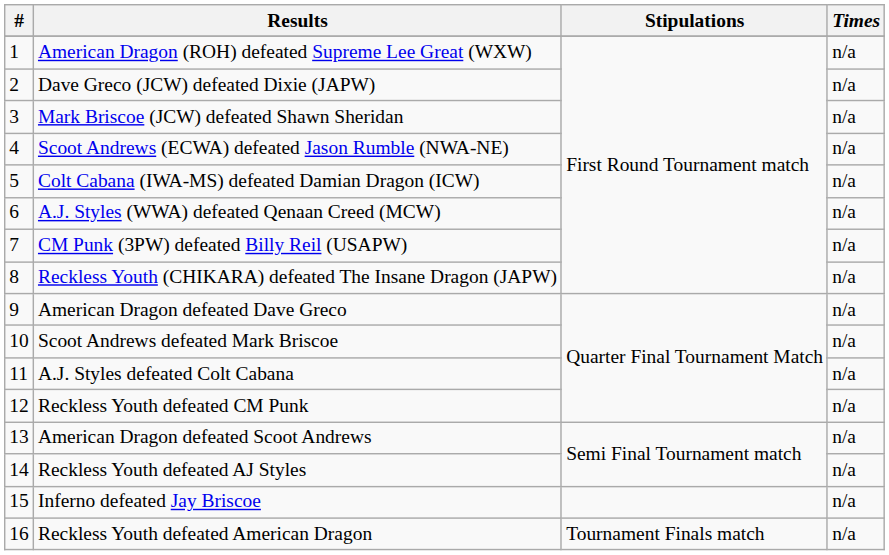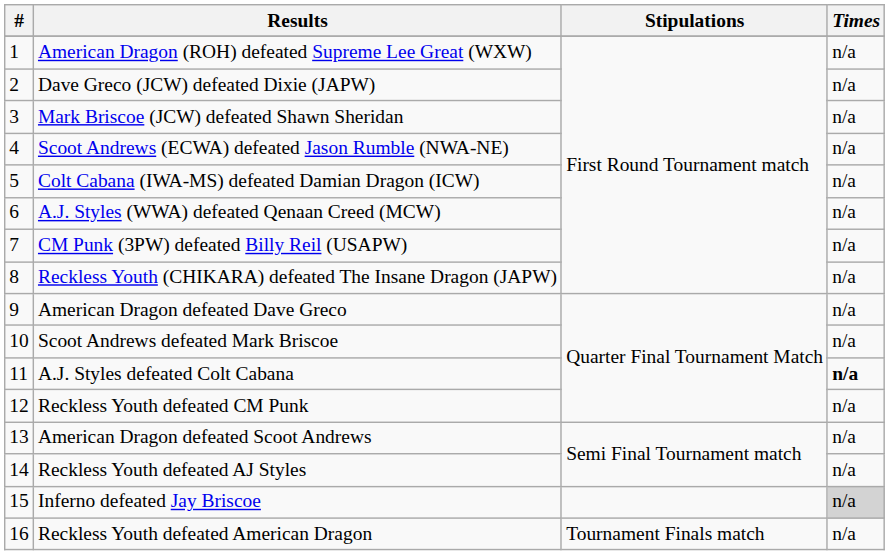(844, 373) normal -> (845, 373) bold
(844, 501) no background -> (844, 501) lightgrey background
